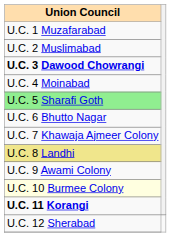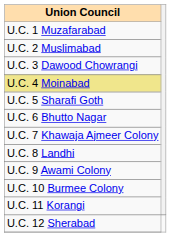(76, 65) bold -> (72, 65) normal
(48, 83) no background -> (48, 83) khaki background
(55, 100) lightgreen background -> (55, 100) no background
(41, 153) khaki background -> (41, 153) no background
(65, 188) lightyellow background -> (65, 188) no background
(48, 205) bold -> (46, 205) normal
